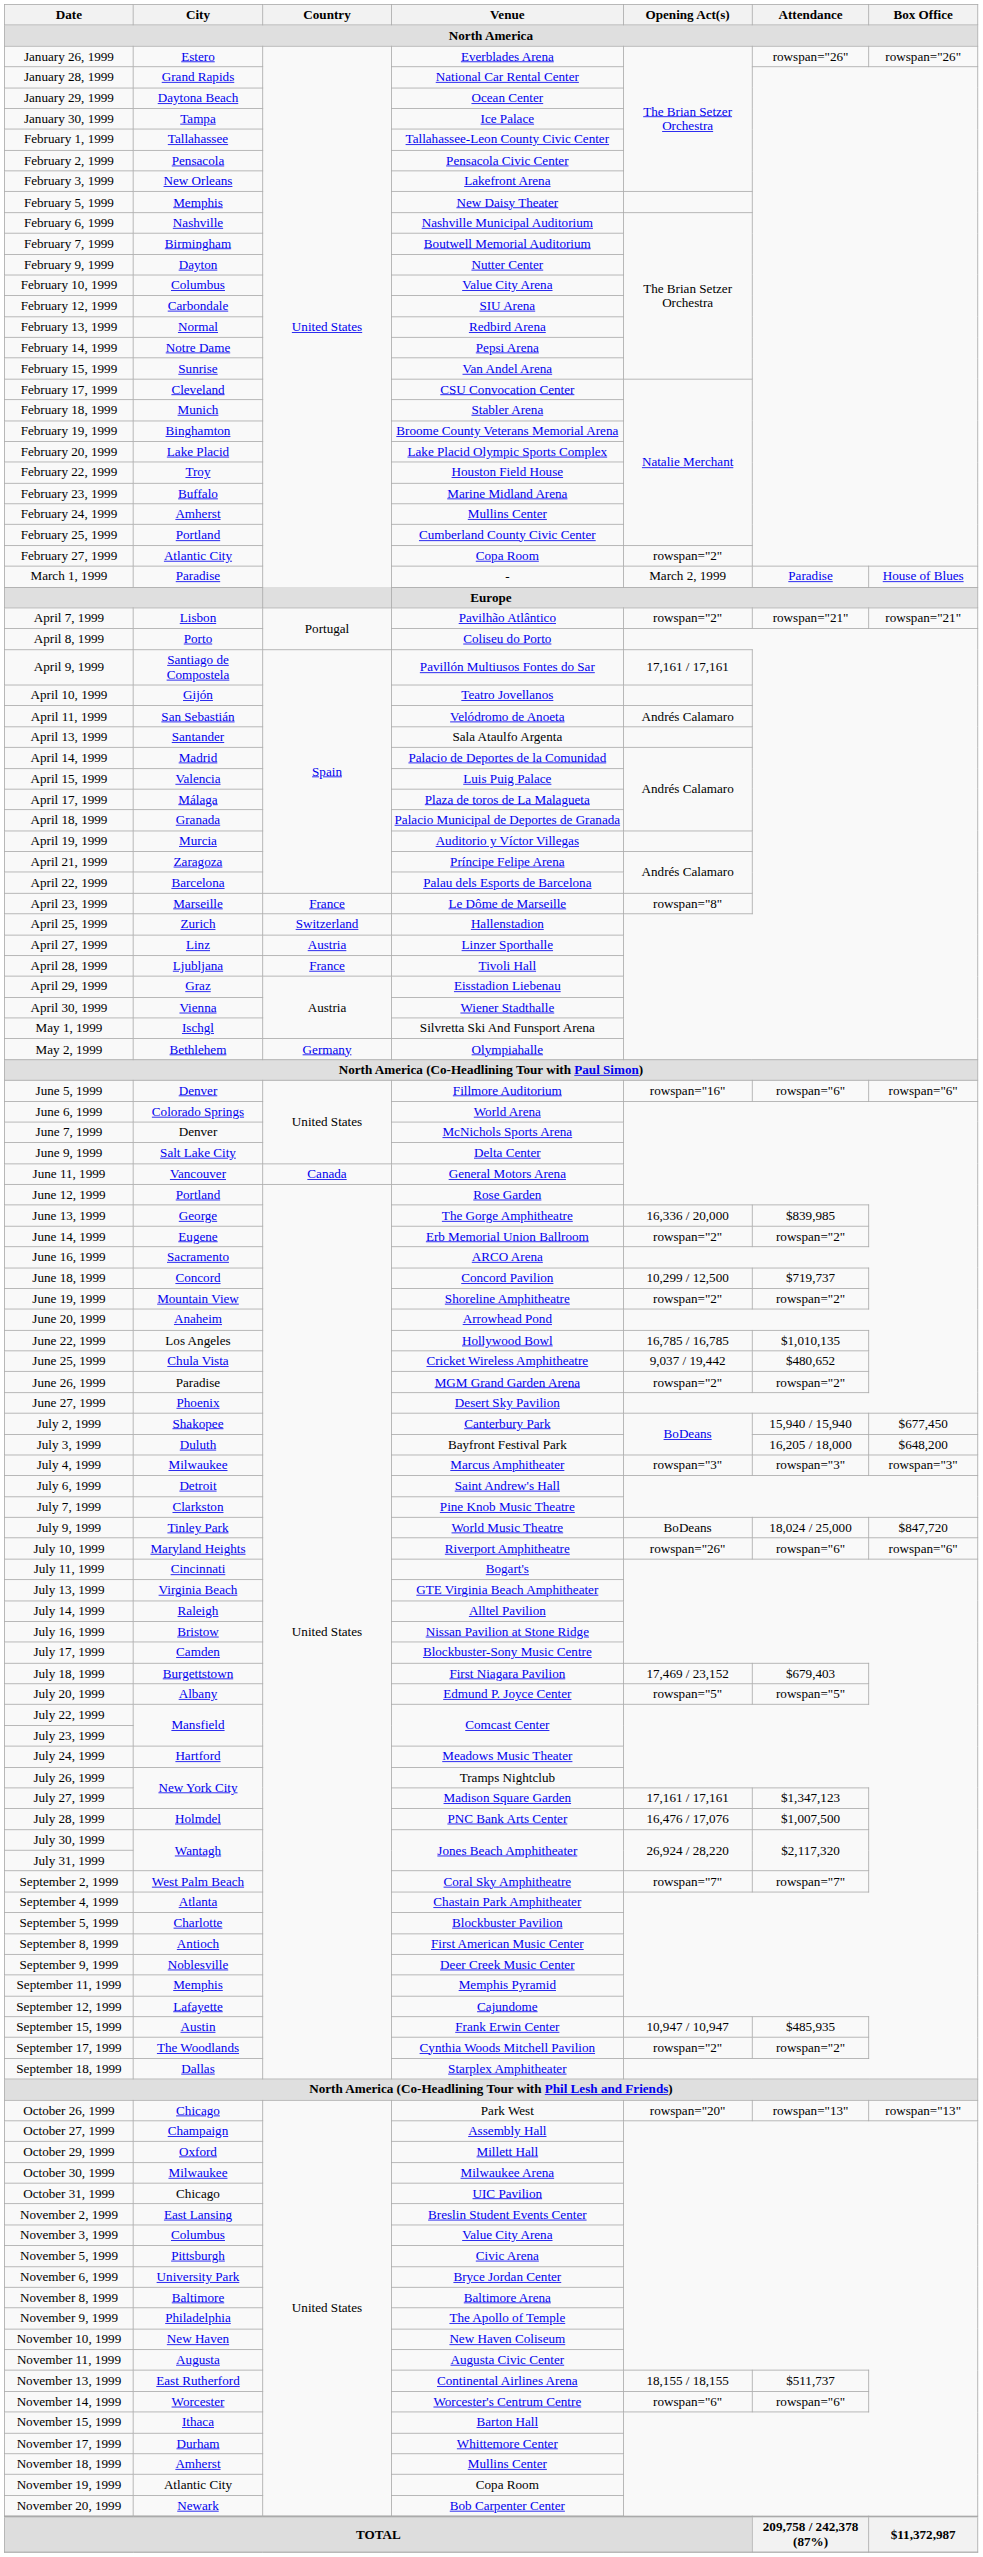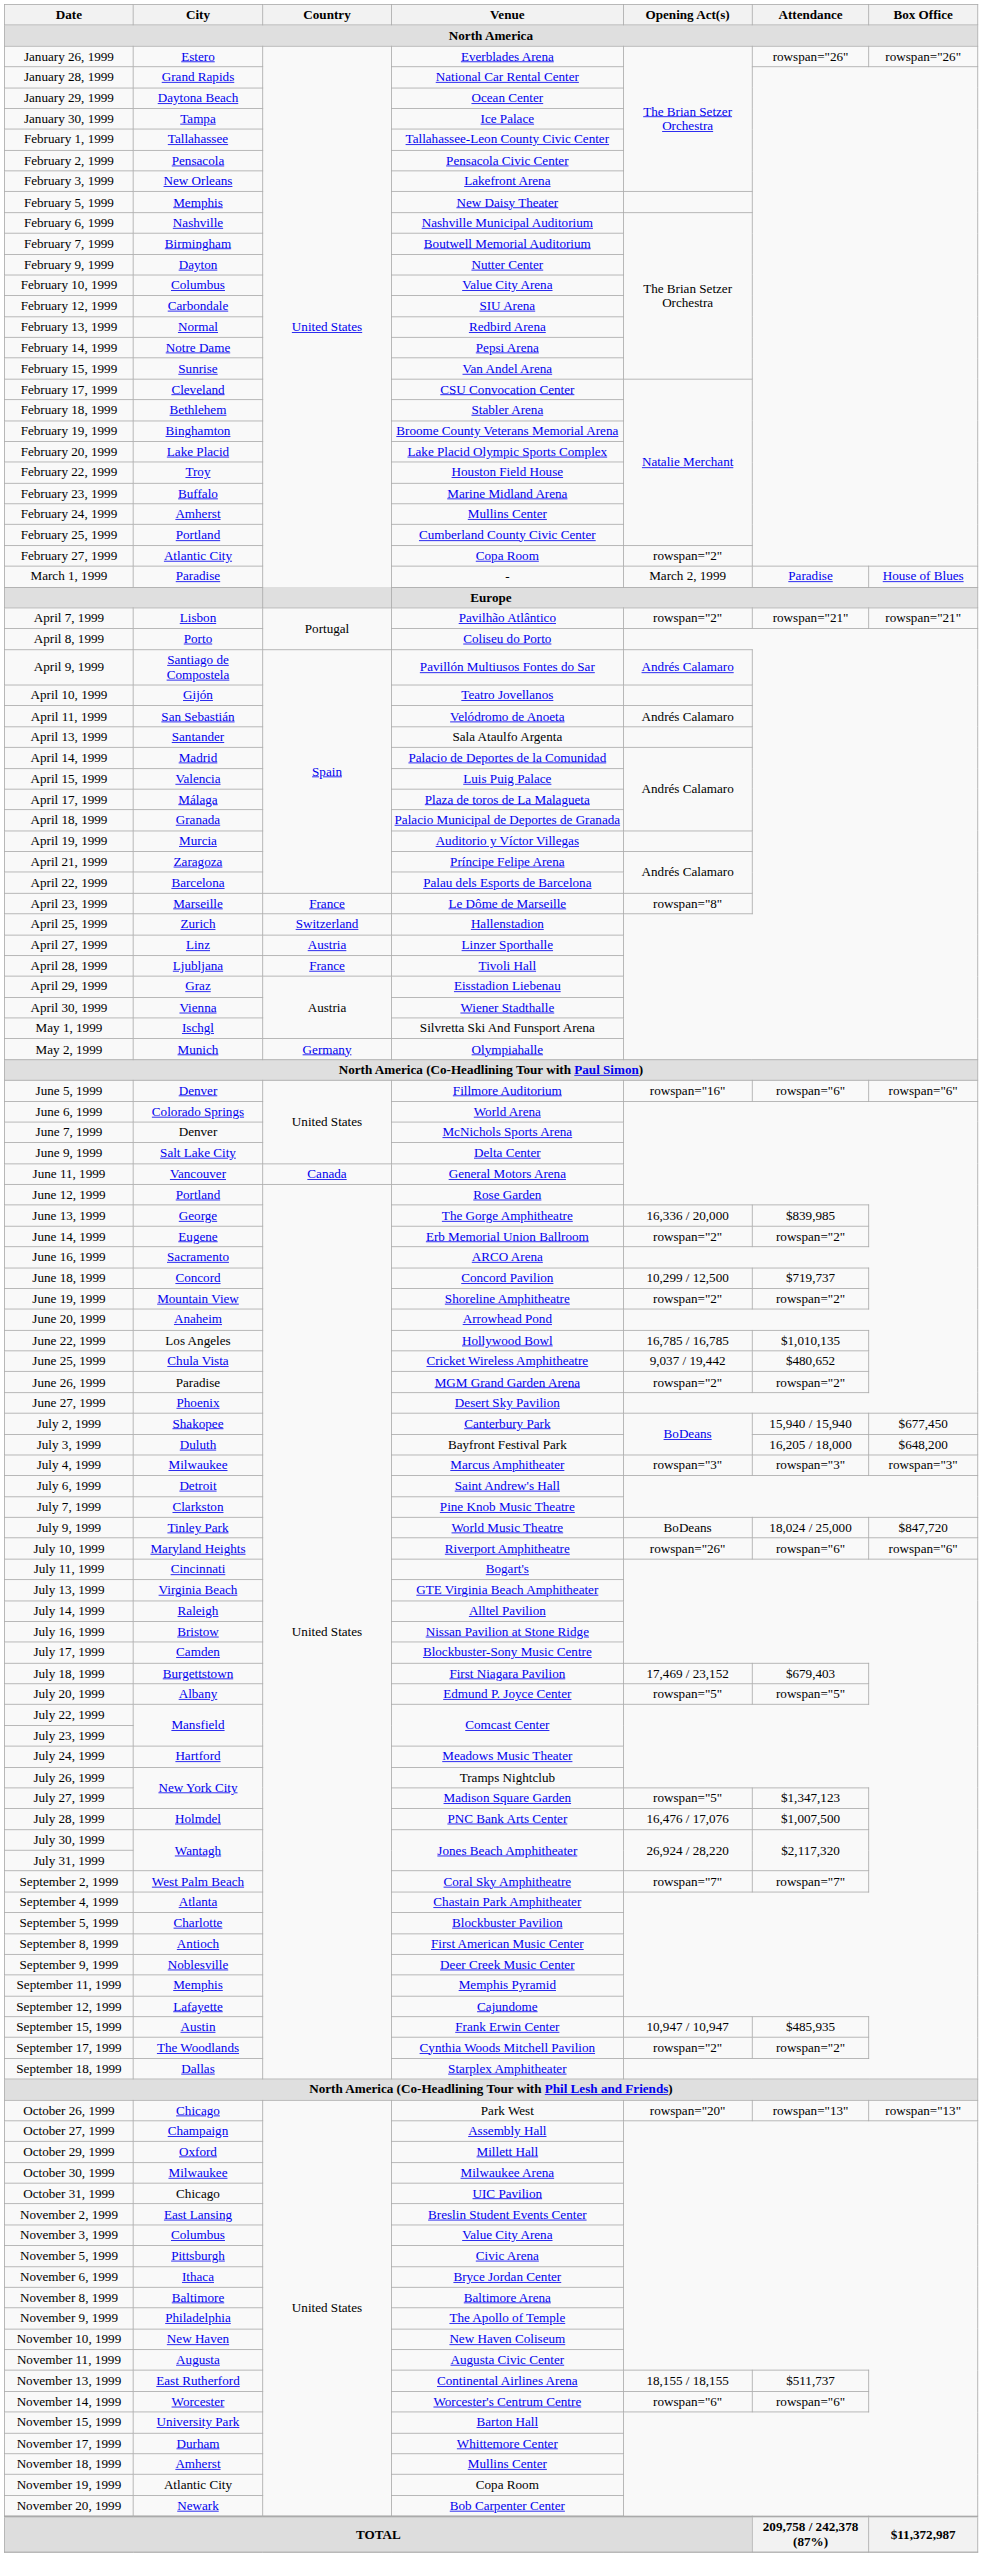(198, 410) Munich -> (198, 410) Bethlehem
(688, 667) 17,161 / 17,161 -> (688, 667) Andrés Calamaro
(198, 1049) Bethlehem -> (198, 1049) Munich
(688, 1798) 17,161 / 17,161 -> (688, 1798) rowspan="5"
(198, 2276) University Park -> (198, 2276) Ithaca
(198, 2422) Ithaca -> (198, 2422) University Park
